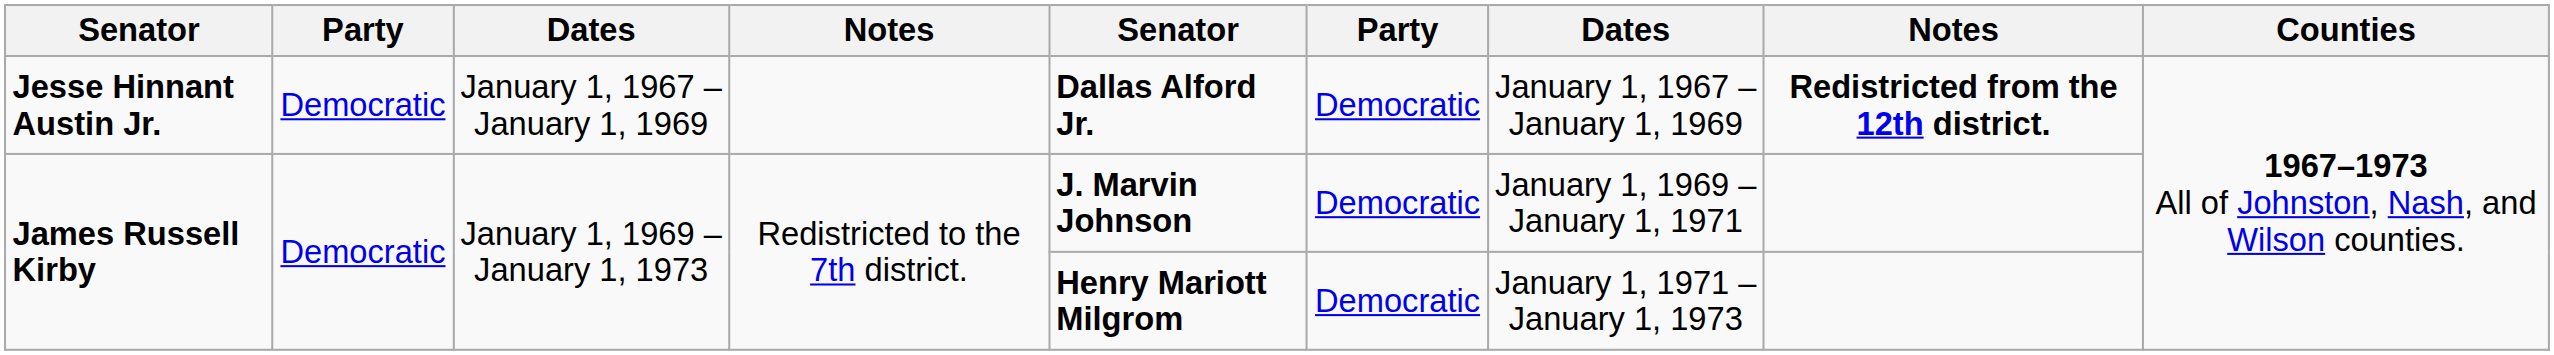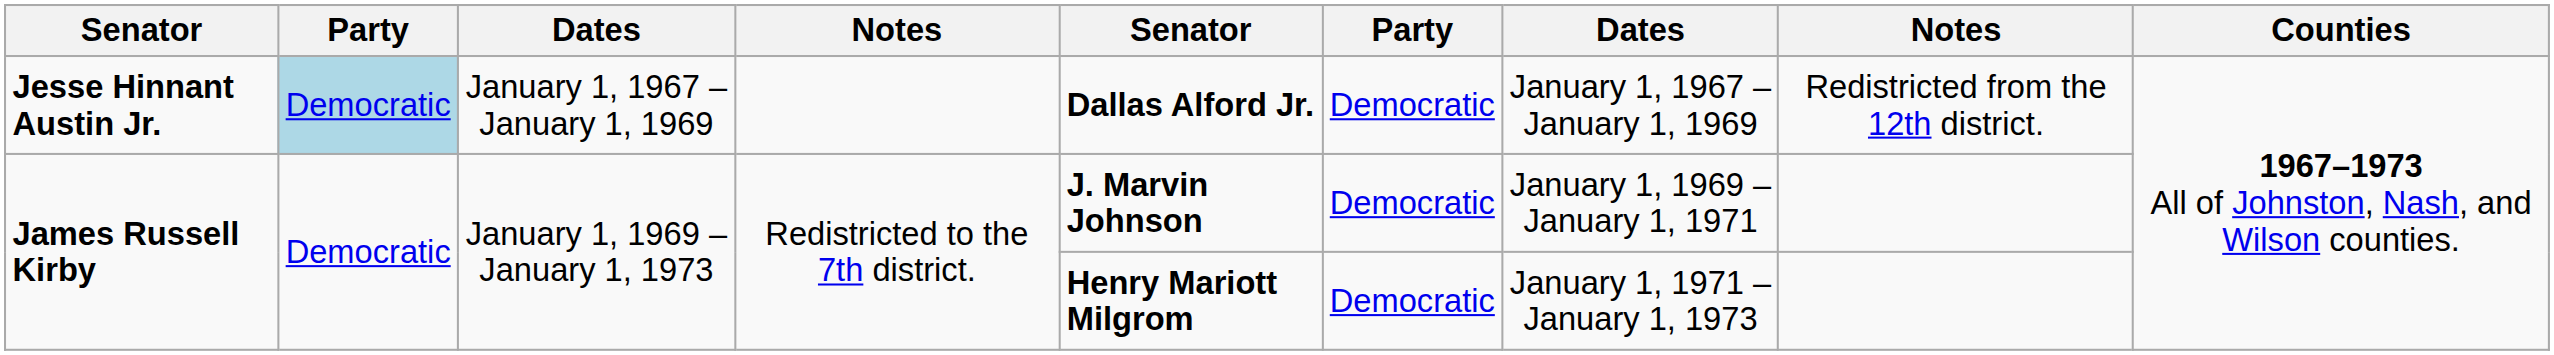(363, 105) no background -> (368, 105) lightblue background
(1954, 105) bold -> (1956, 105) normal
